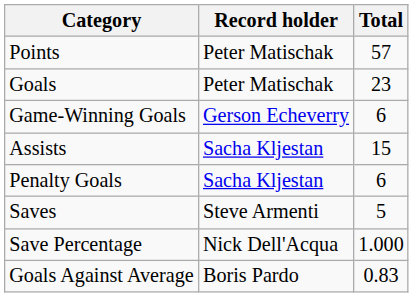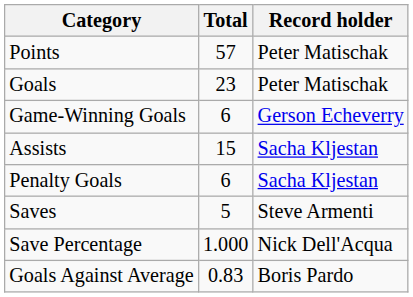columns swapped: (276, 20) <-> (381, 20)
